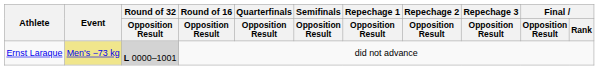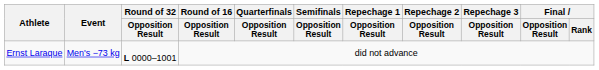(93, 53) khaki background -> (93, 53) no background
(150, 58) lightgrey background -> (150, 58) no background
